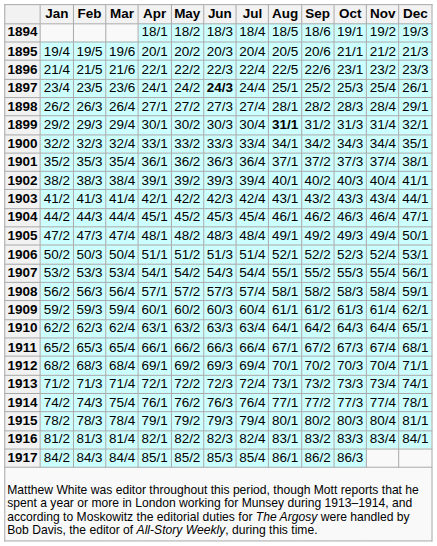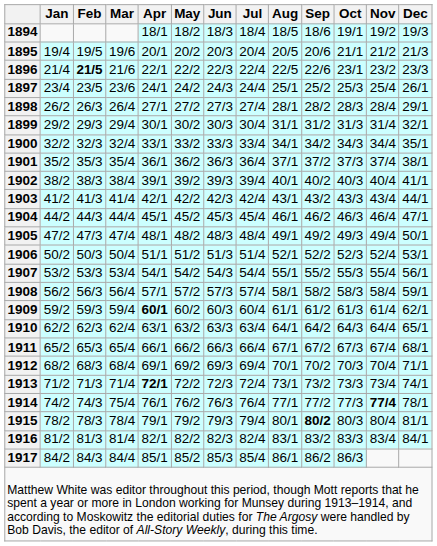(89, 69) normal -> (89, 69) bold
(220, 88) bold -> (220, 88) normal
(285, 125) bold -> (285, 125) normal
(155, 310) normal -> (155, 310) bold
(155, 384) normal -> (155, 384) bold
(383, 402) normal -> (383, 402) bold
(318, 421) normal -> (318, 421) bold
